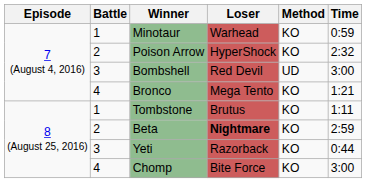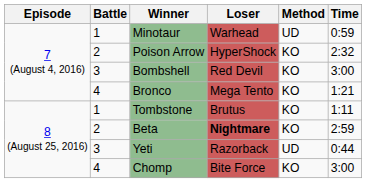(291, 33) KO -> (291, 33) UD
(291, 71) UD -> (291, 71) KO
(291, 149) KO -> (291, 149) UD
